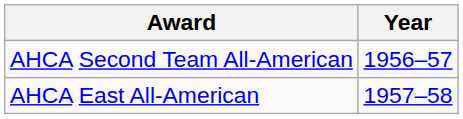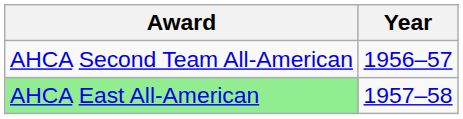(135, 95) no background -> (135, 95) lightgreen background
